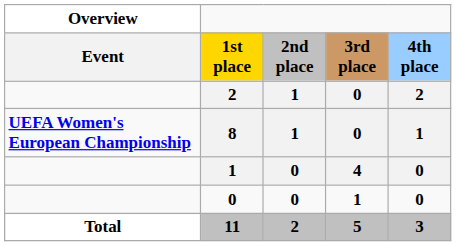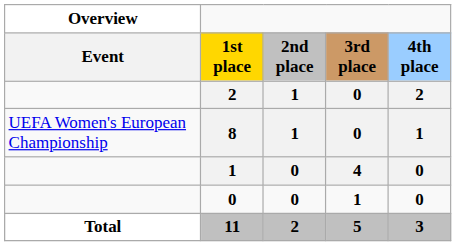(100, 133) bold -> (97, 133) normal
